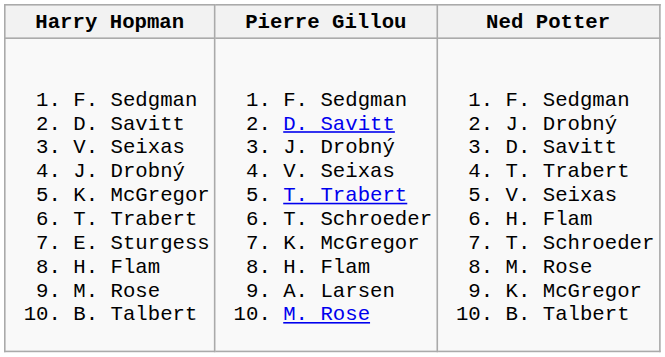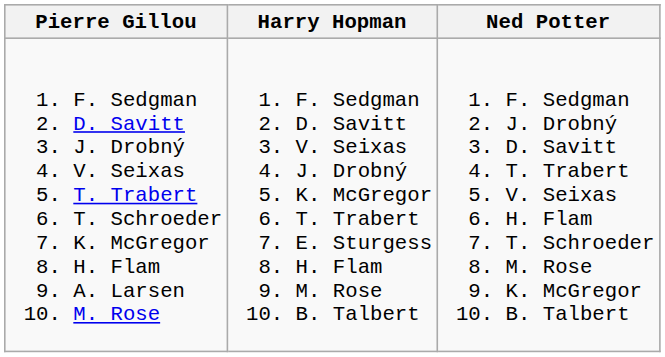columns swapped: (326, 22) <-> (110, 22)
